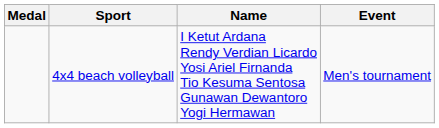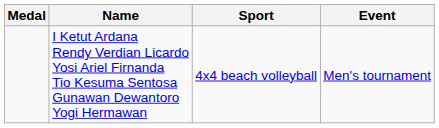columns swapped: (249, 15) <-> (113, 15)
